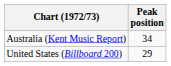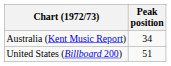(147, 54) 29 -> (147, 54) 51
